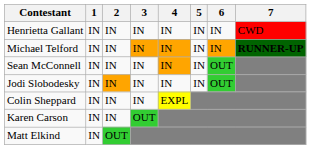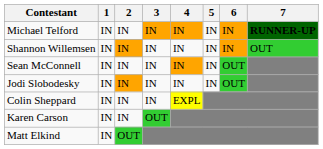- row: (45, 30)
+ row: (51, 48)
